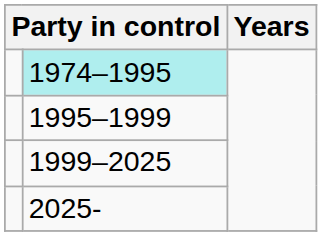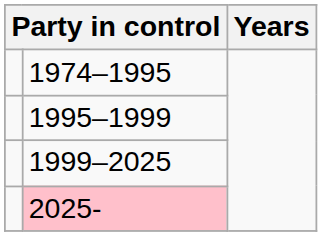(100, 72) paleturquoise background -> (100, 72) no background
(65, 207) no background -> (65, 207) pink background
